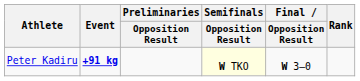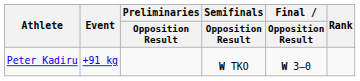(100, 61) bold -> (100, 61) normal
(234, 67) lightyellow background -> (234, 67) no background
